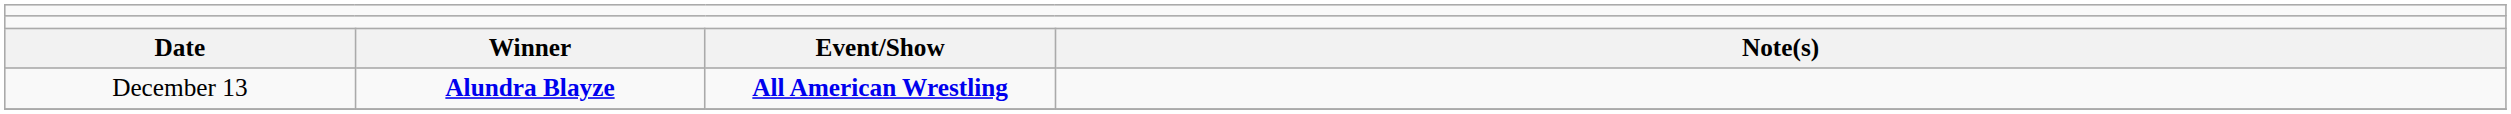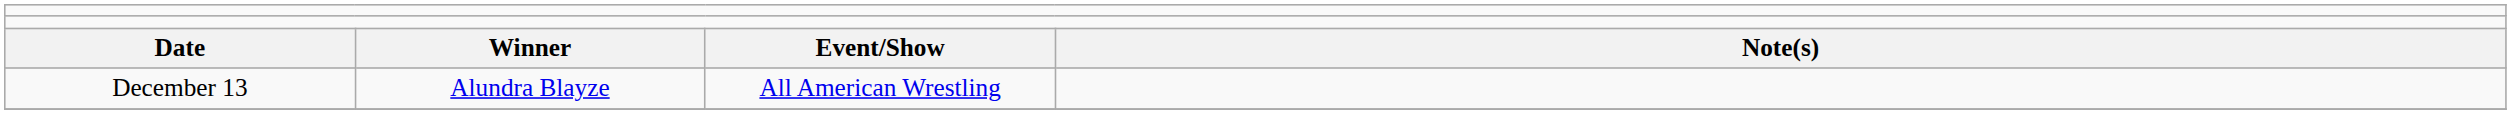(530, 87) bold -> (530, 87) normal
(880, 87) bold -> (880, 87) normal
